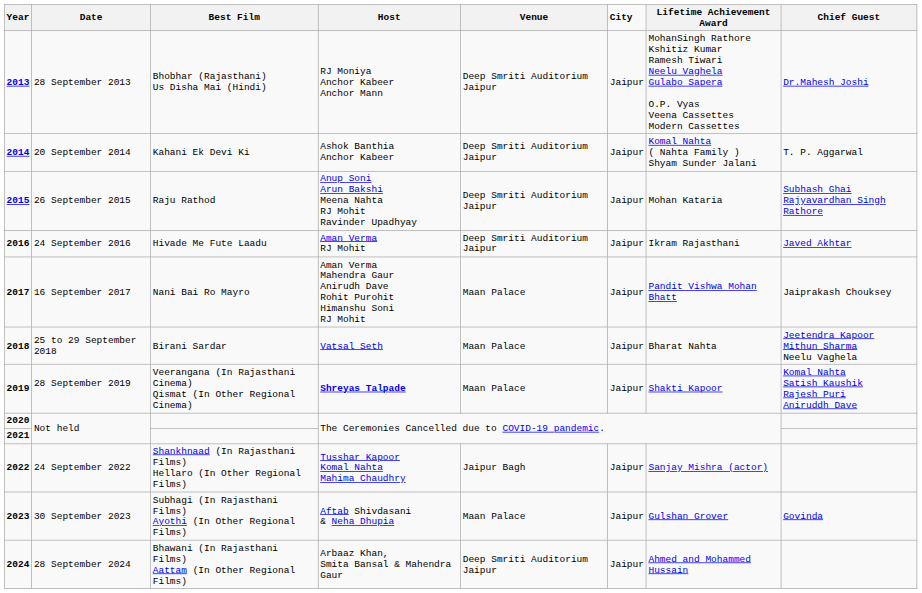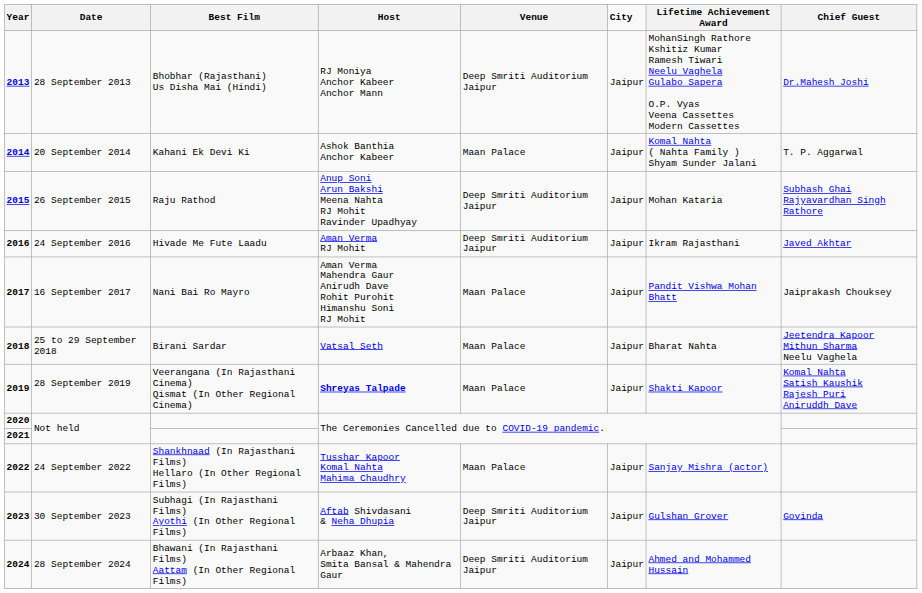(525, 153) Deep Smriti Auditorium Jaipur -> (494, 153) Maan Palace
(494, 468) Jaipur Bagh -> (494, 468) Maan Palace
(494, 516) Maan Palace -> (525, 516) Deep Smriti Auditorium Jaipur
